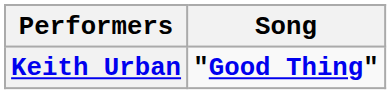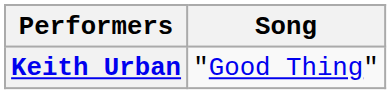(286, 68) bold -> (286, 68) normal
